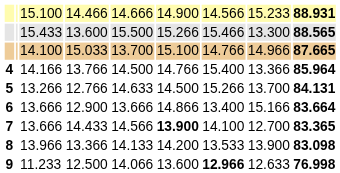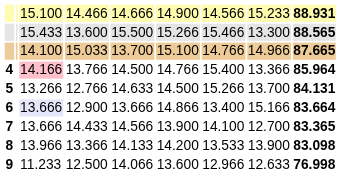(41, 70) no background -> (41, 70) pink background
(41, 107) no background -> (41, 107) lavender background
(178, 126) bold -> (178, 126) normal
(223, 164) bold -> (223, 164) normal
